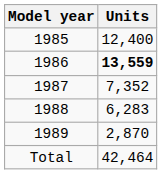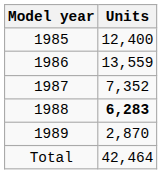(127, 63) bold -> (127, 63) normal
(127, 110) normal -> (127, 110) bold
